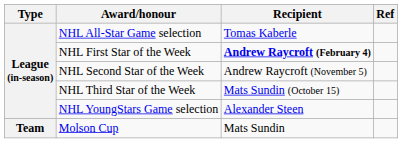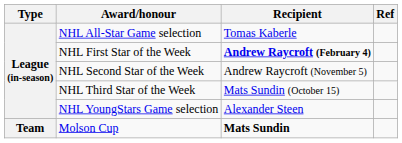(254, 128) normal -> (257, 128) bold
